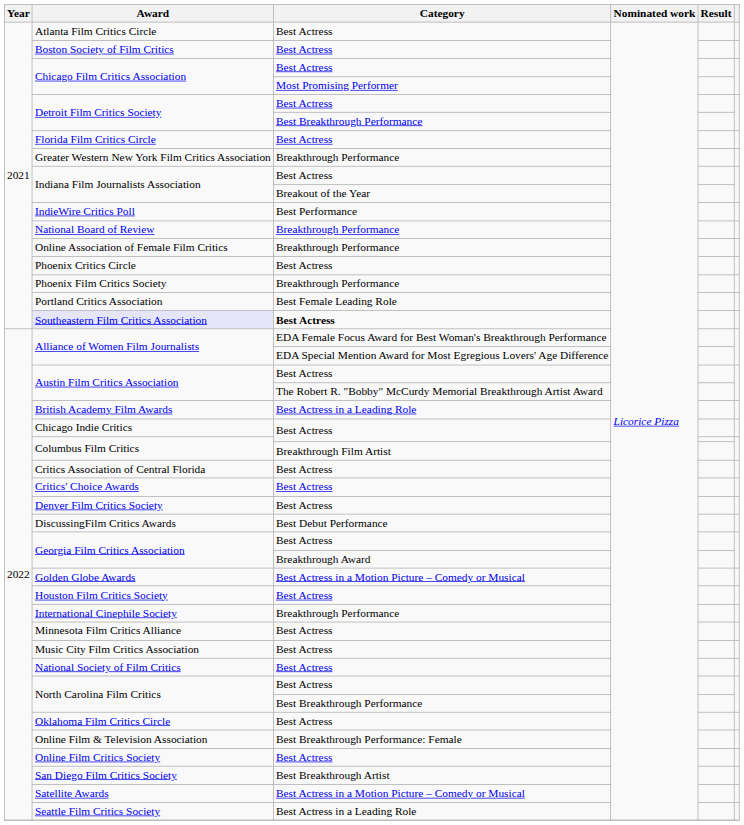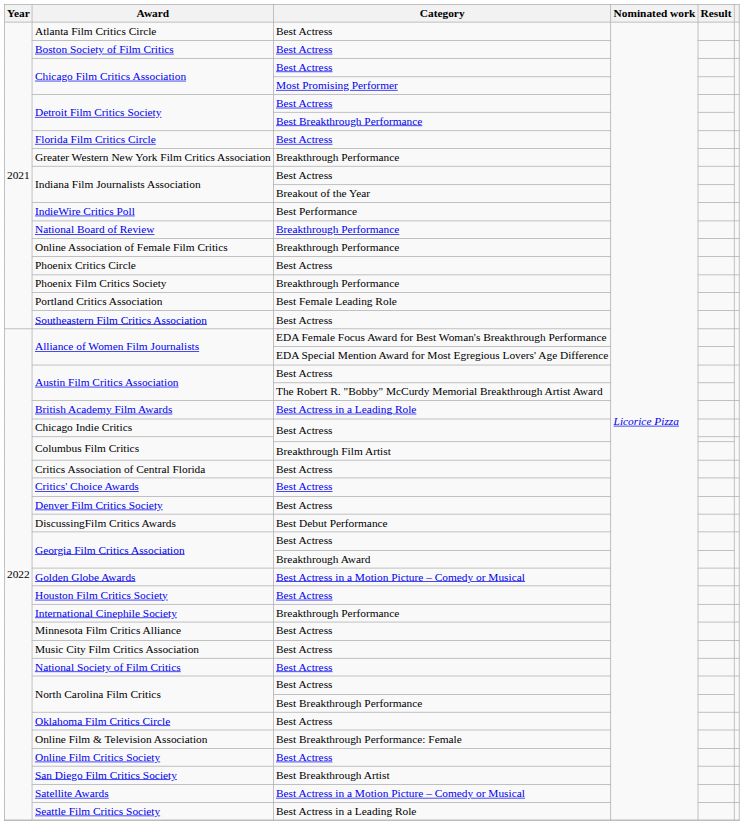(121, 319) lavender background -> (121, 319) no background
(305, 319) bold -> (304, 319) normal
